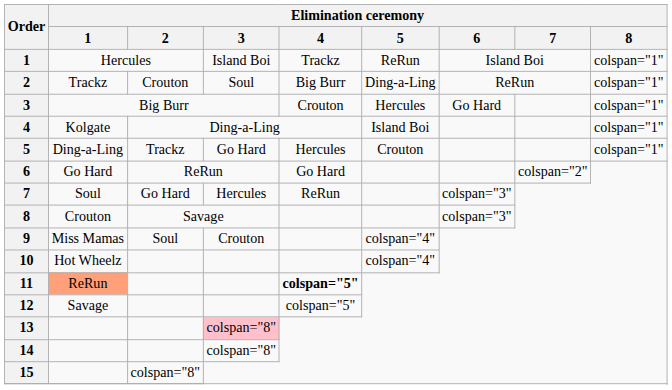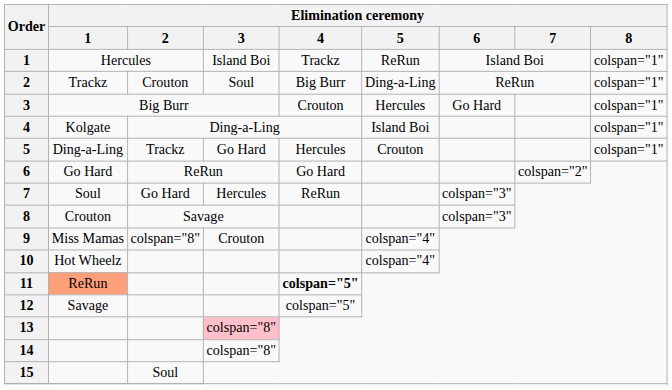(165, 238) Soul -> (165, 238) colspan="8"
(165, 372) colspan="8" -> (165, 372) Soul
